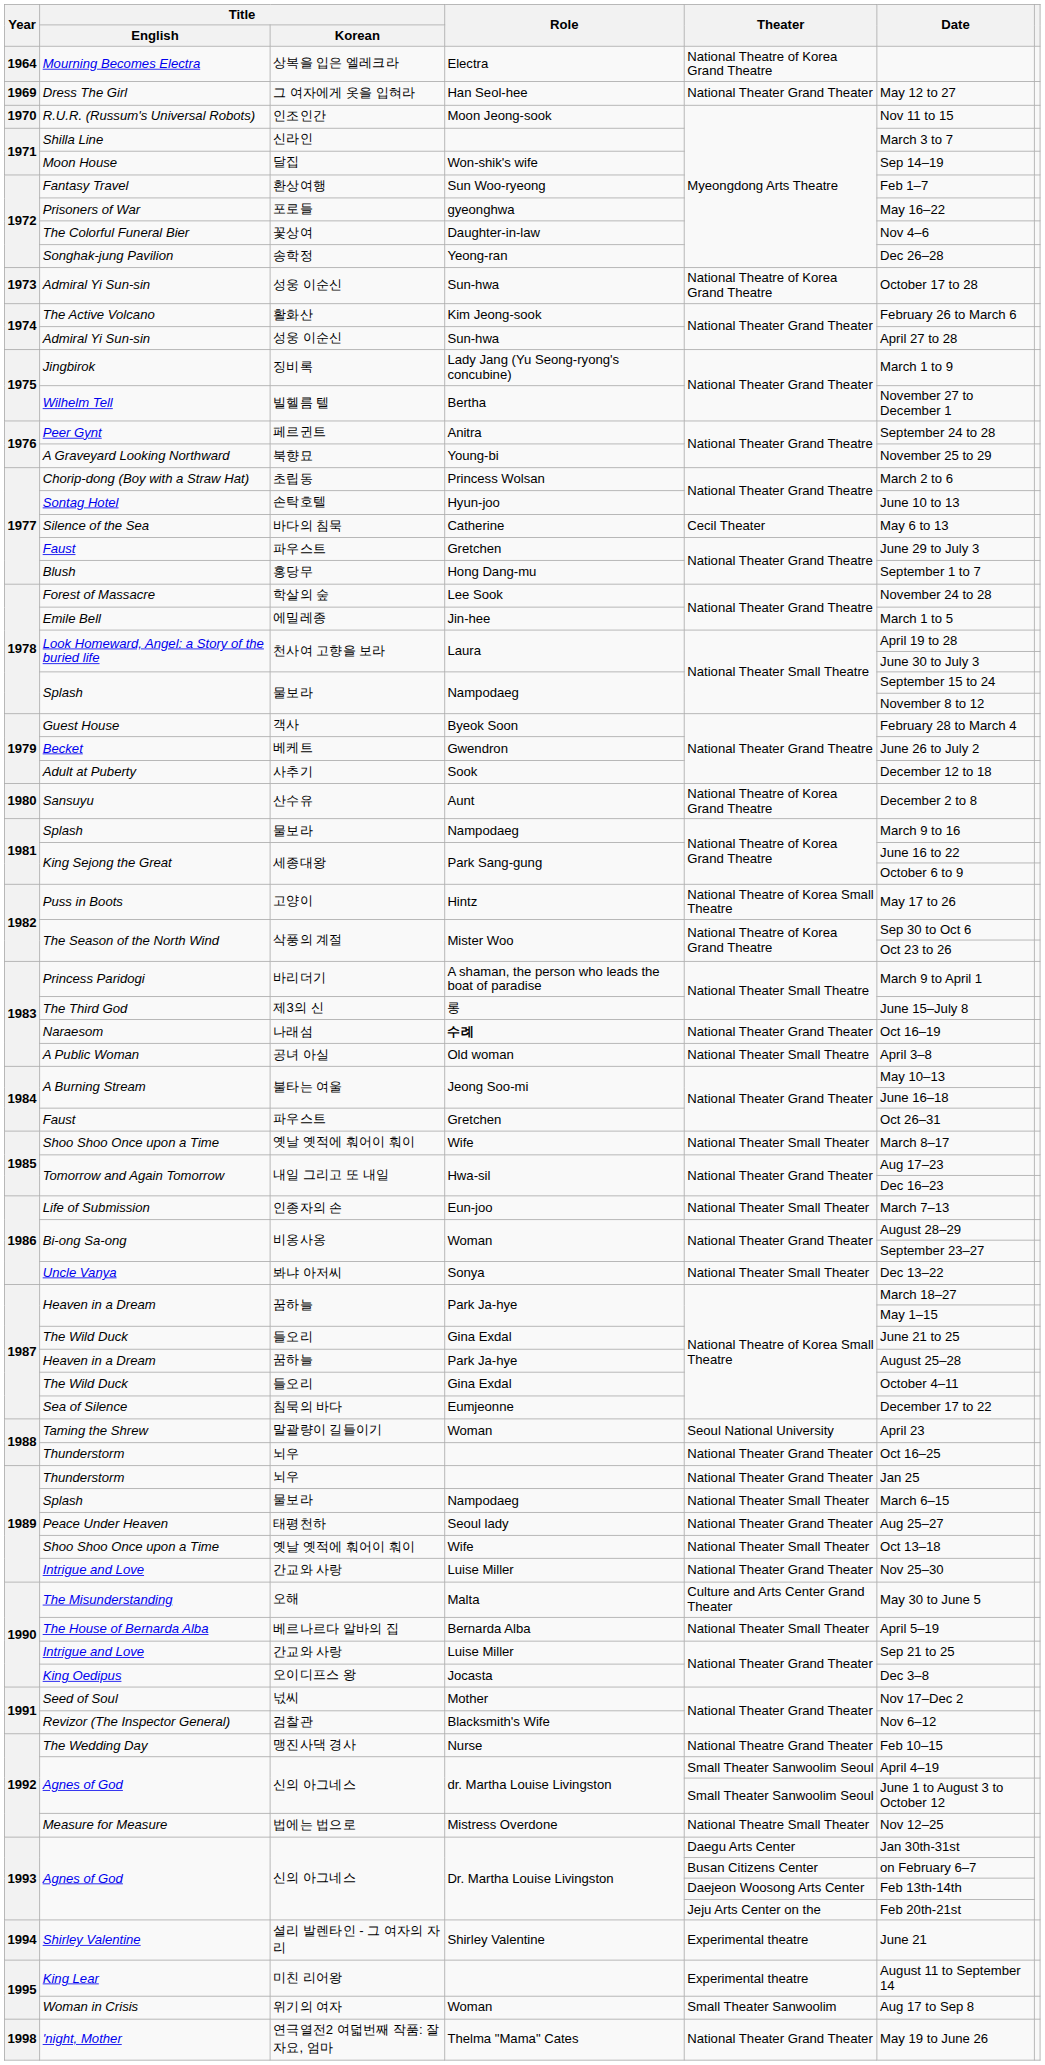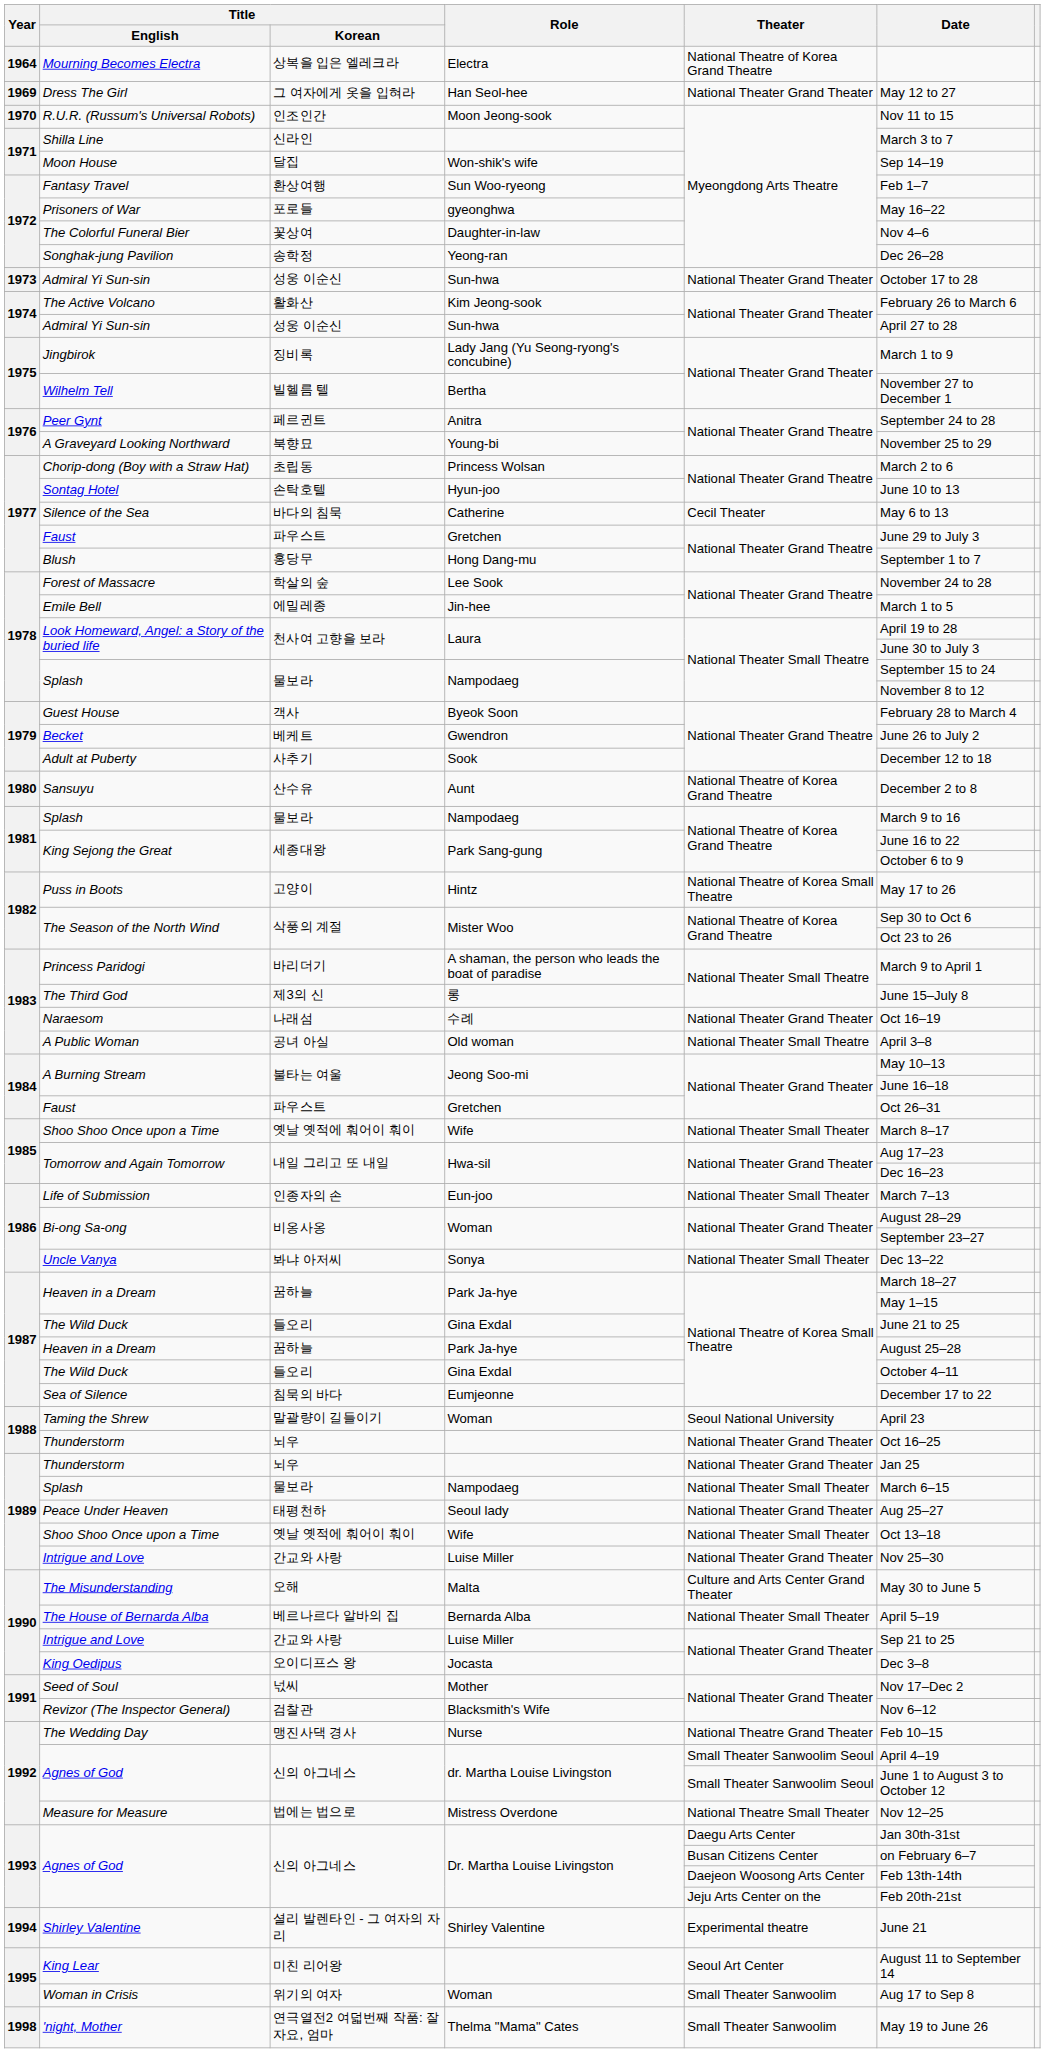(762, 285) National Theatre of Korea Grand Theatre -> (780, 279) National Theater Grand Theater
(461, 1031) bold -> (461, 1018) normal
(748, 1978) Experimental theatre -> (735, 1965) Seoul Art Center
(780, 2039) National Theater Grand Theater -> (762, 2027) Small Theater Sanwoolim
